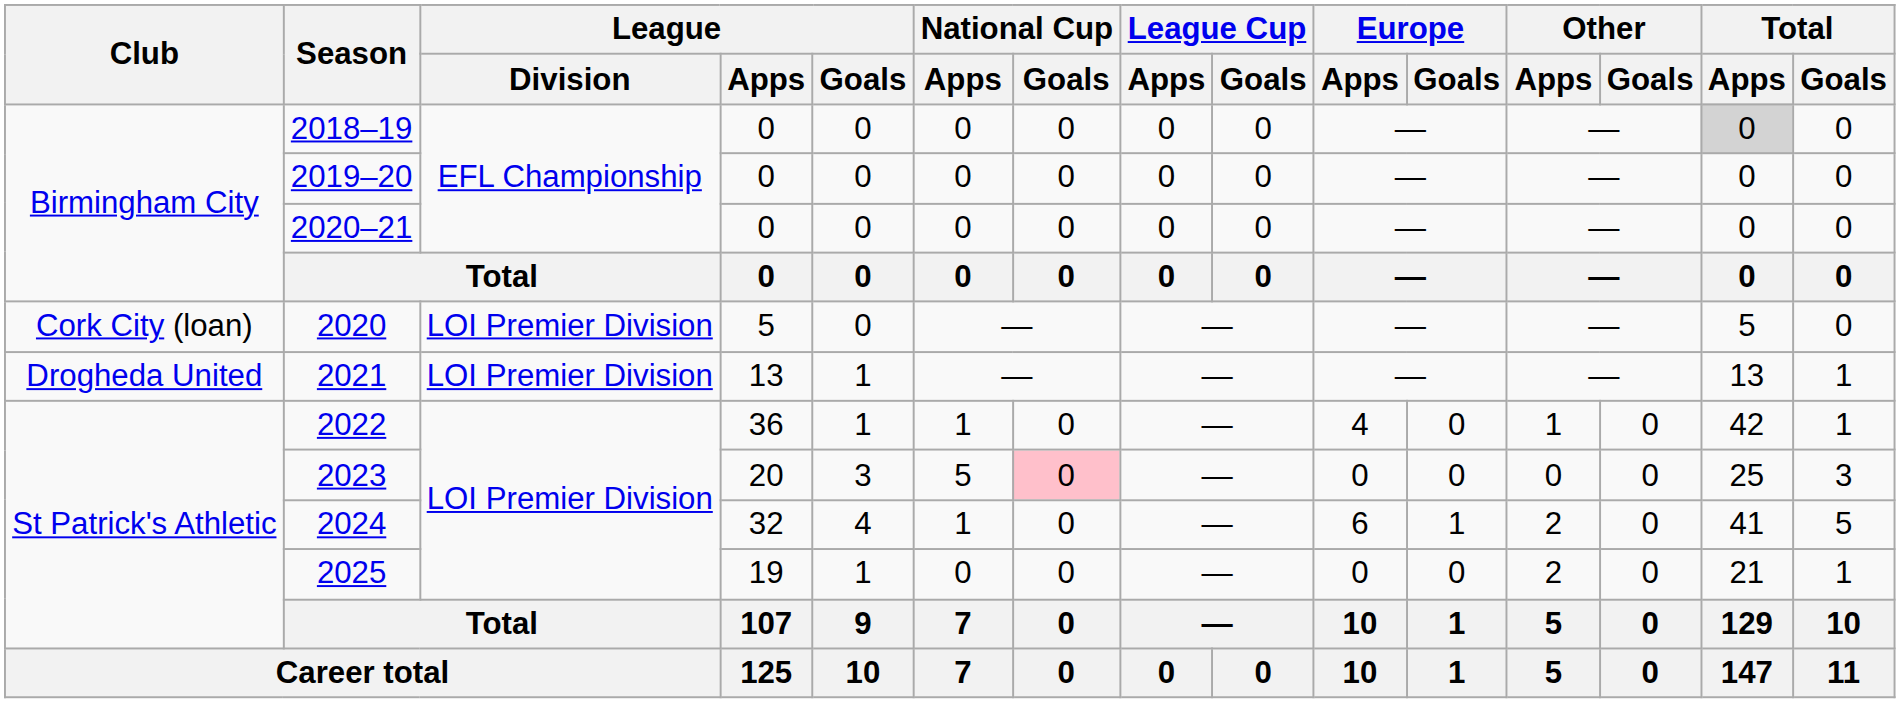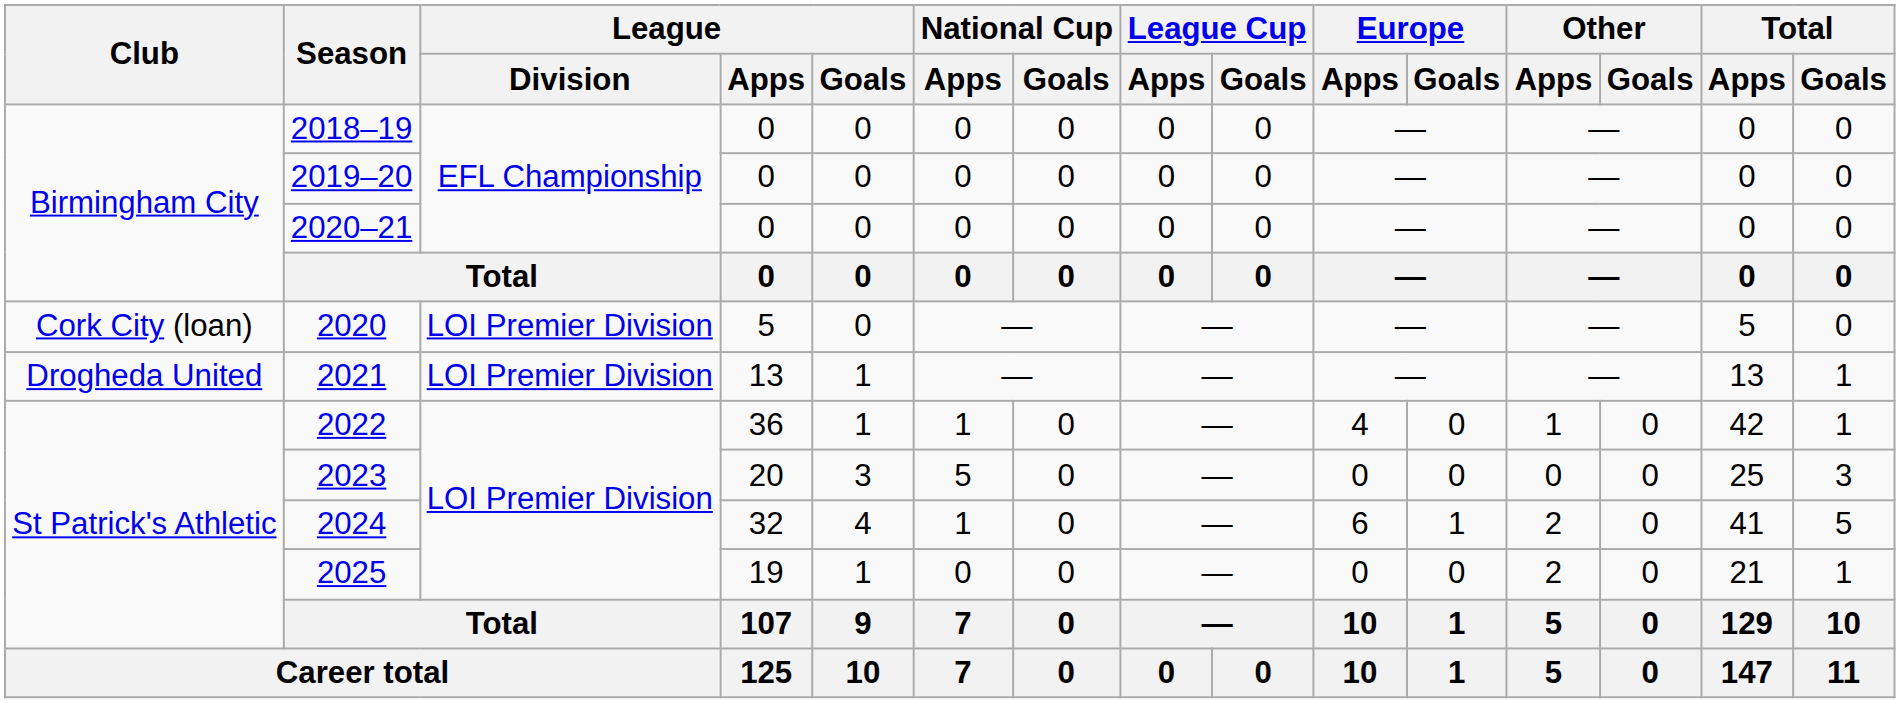(1747, 128) lightgrey background -> (1747, 128) no background
(1066, 474) pink background -> (1066, 474) no background
